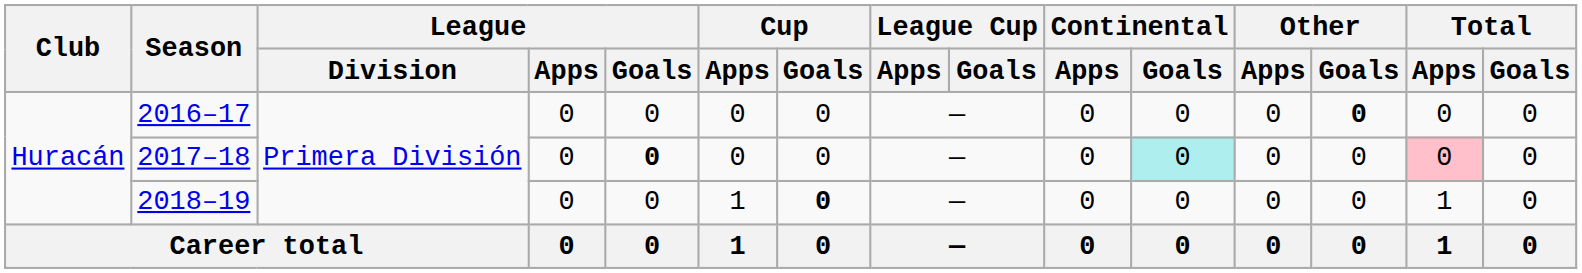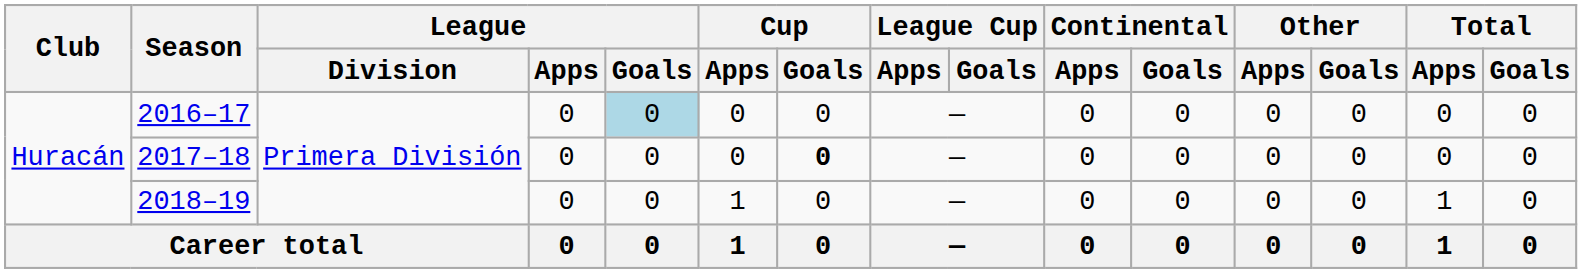(652, 115) no background -> (652, 115) lightblue background
(1359, 115) bold -> (1359, 115) normal
(652, 159) bold -> (652, 159) normal
(823, 159) normal -> (823, 159) bold
(1183, 159) paleturquoise background -> (1183, 159) no background
(1444, 159) pink background -> (1444, 159) no background
(823, 202) bold -> (823, 202) normal
